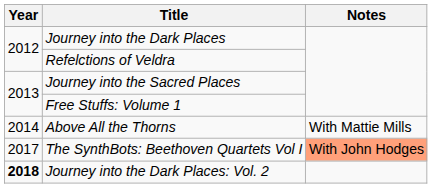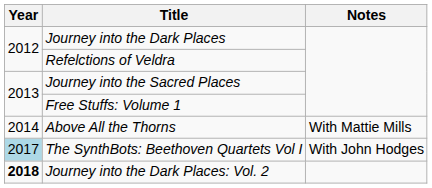(23, 149) no background -> (23, 149) lightblue background
(366, 149) lightsalmon background -> (366, 149) no background
